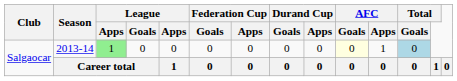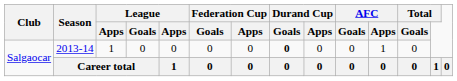(111, 48) lightgreen background -> (111, 48) no background
(287, 48) normal -> (287, 48) bold
(352, 48) lightyellow background -> (352, 48) no background
(414, 48) lightblue background -> (414, 48) no background
